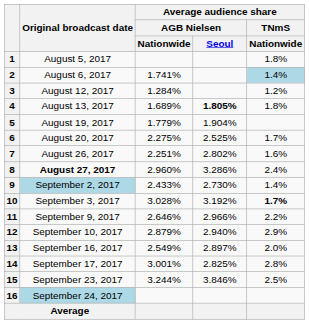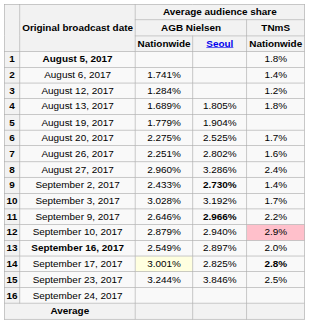(78, 59) normal -> (78, 59) bold
(276, 75) lightblue background -> (276, 75) no background
(220, 106) bold -> (220, 106) normal
(78, 169) bold -> (78, 169) normal
(78, 185) lightblue background -> (78, 185) no background
(220, 185) normal -> (220, 185) bold
(276, 201) bold -> (276, 201) normal
(220, 216) normal -> (220, 216) bold
(276, 232) no background -> (276, 232) pink background
(78, 248) normal -> (78, 248) bold
(164, 264) no background -> (164, 264) lightyellow background
(276, 264) normal -> (276, 264) bold
(78, 295) lightblue background -> (78, 295) no background
